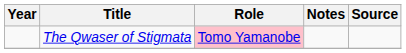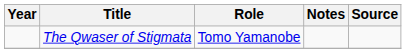(249, 37) pink background -> (249, 37) no background
